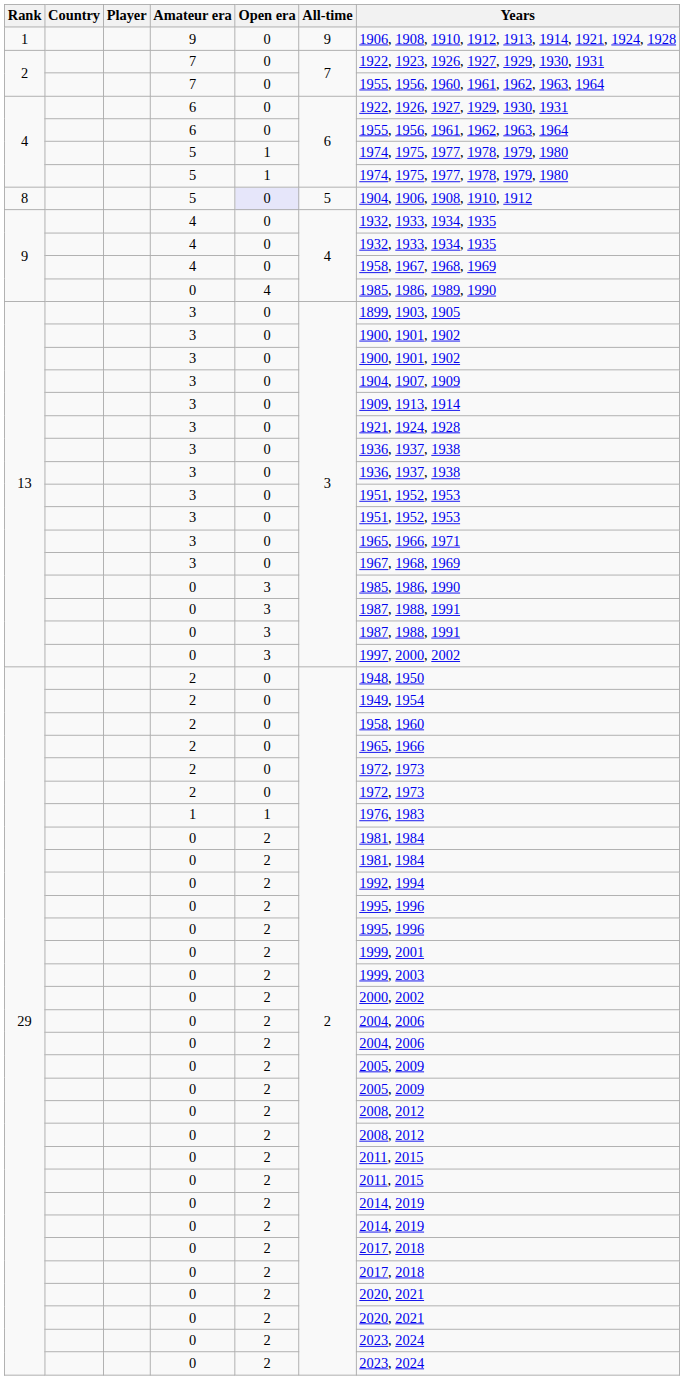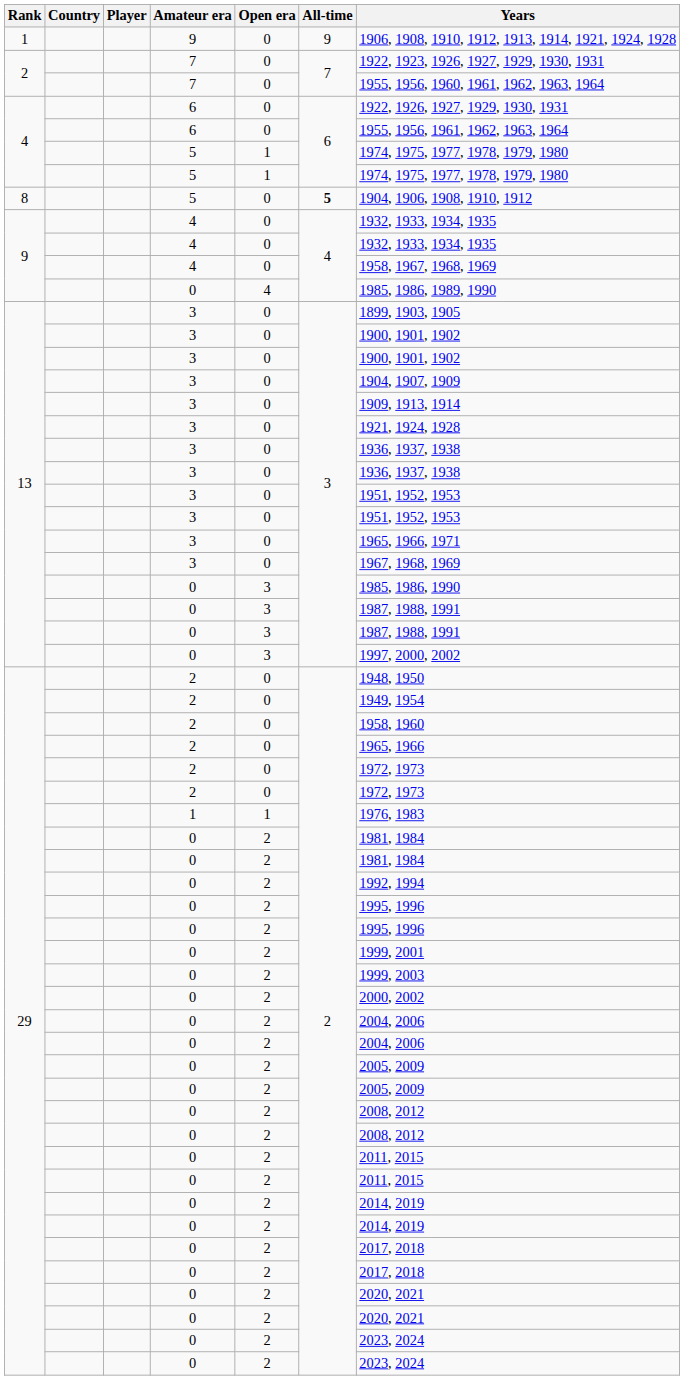(267, 198) lavender background -> (267, 198) no background
(327, 198) normal -> (327, 198) bold
